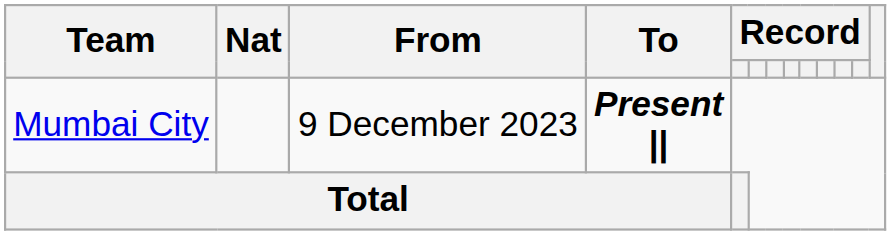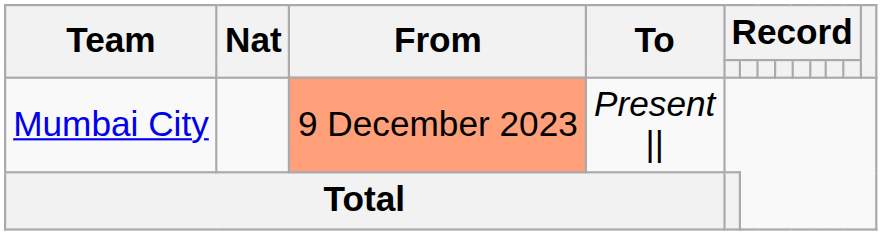(438, 124) no background -> (438, 124) lightsalmon background
(659, 124) bold -> (655, 124) normal
